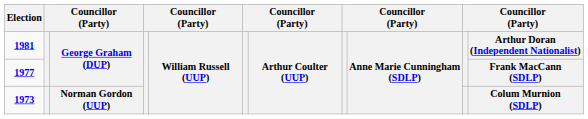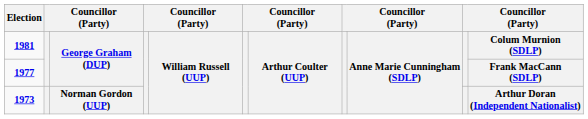(525, 45) Arthur Doran (Independent Nationalist) -> (525, 45) Colum Murnion (SDLP)
(525, 100) Colum Murnion (SDLP) -> (525, 100) Arthur Doran (Independent Nationalist)
